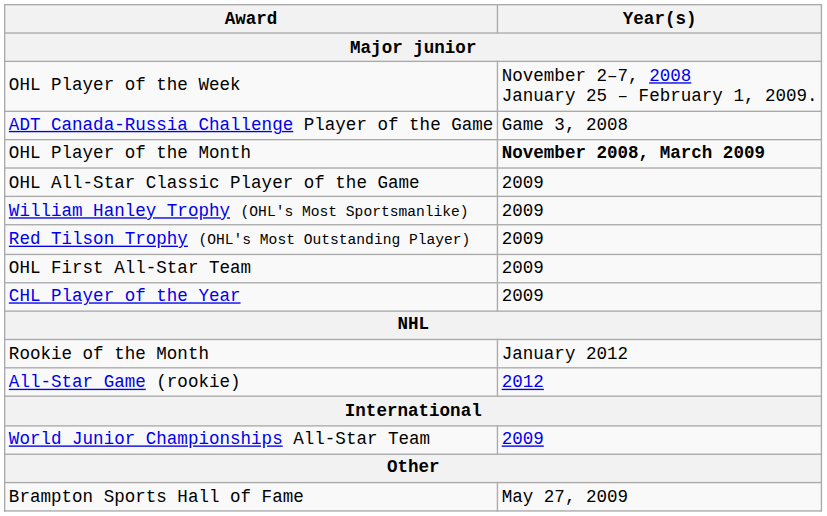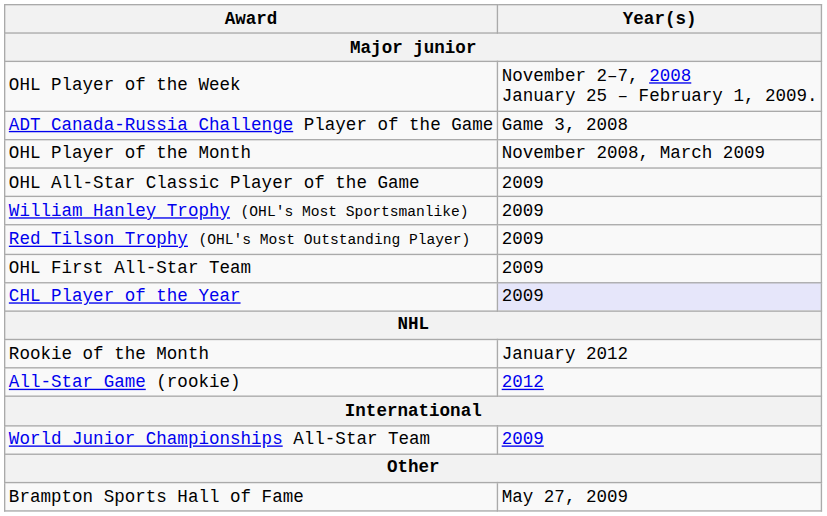(633, 154) bold -> (633, 154) normal
(523, 297) no background -> (523, 297) lavender background
